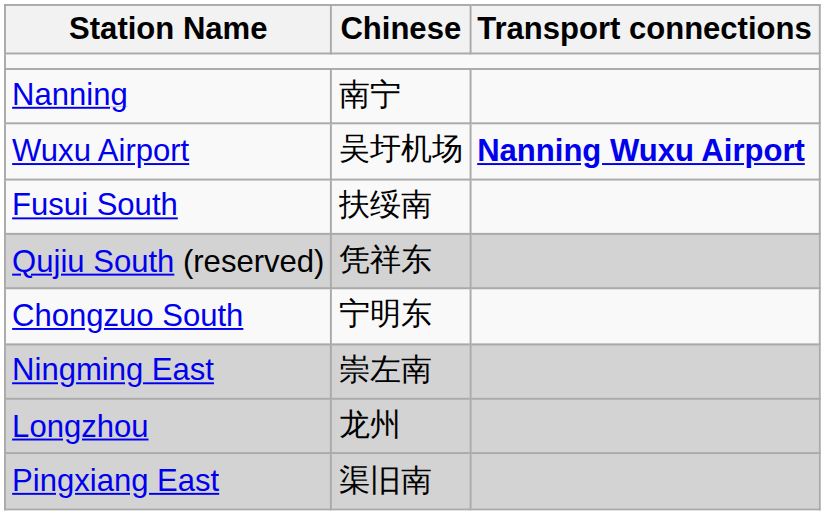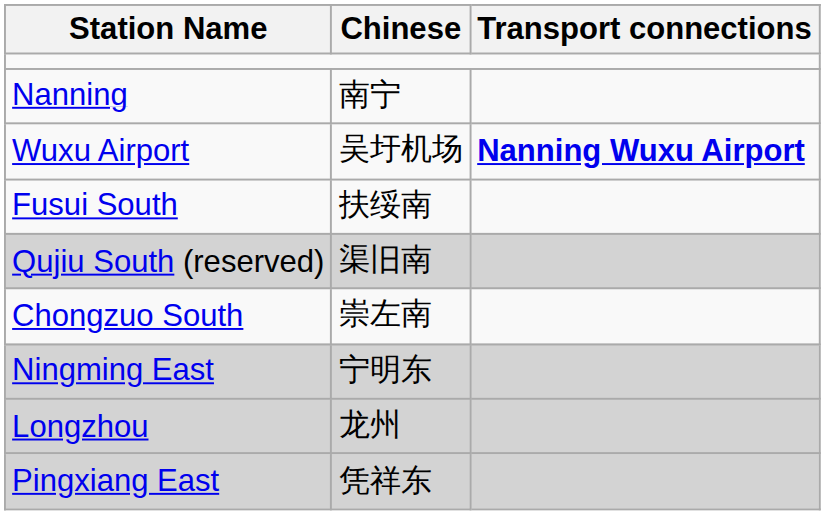(385, 259) 凭祥东 -> (385, 259) 渠旧南
(385, 314) 宁明东 -> (385, 314) 崇左南
(385, 369) 崇左南 -> (385, 369) 宁明东
(385, 479) 渠旧南 -> (385, 479) 凭祥东
